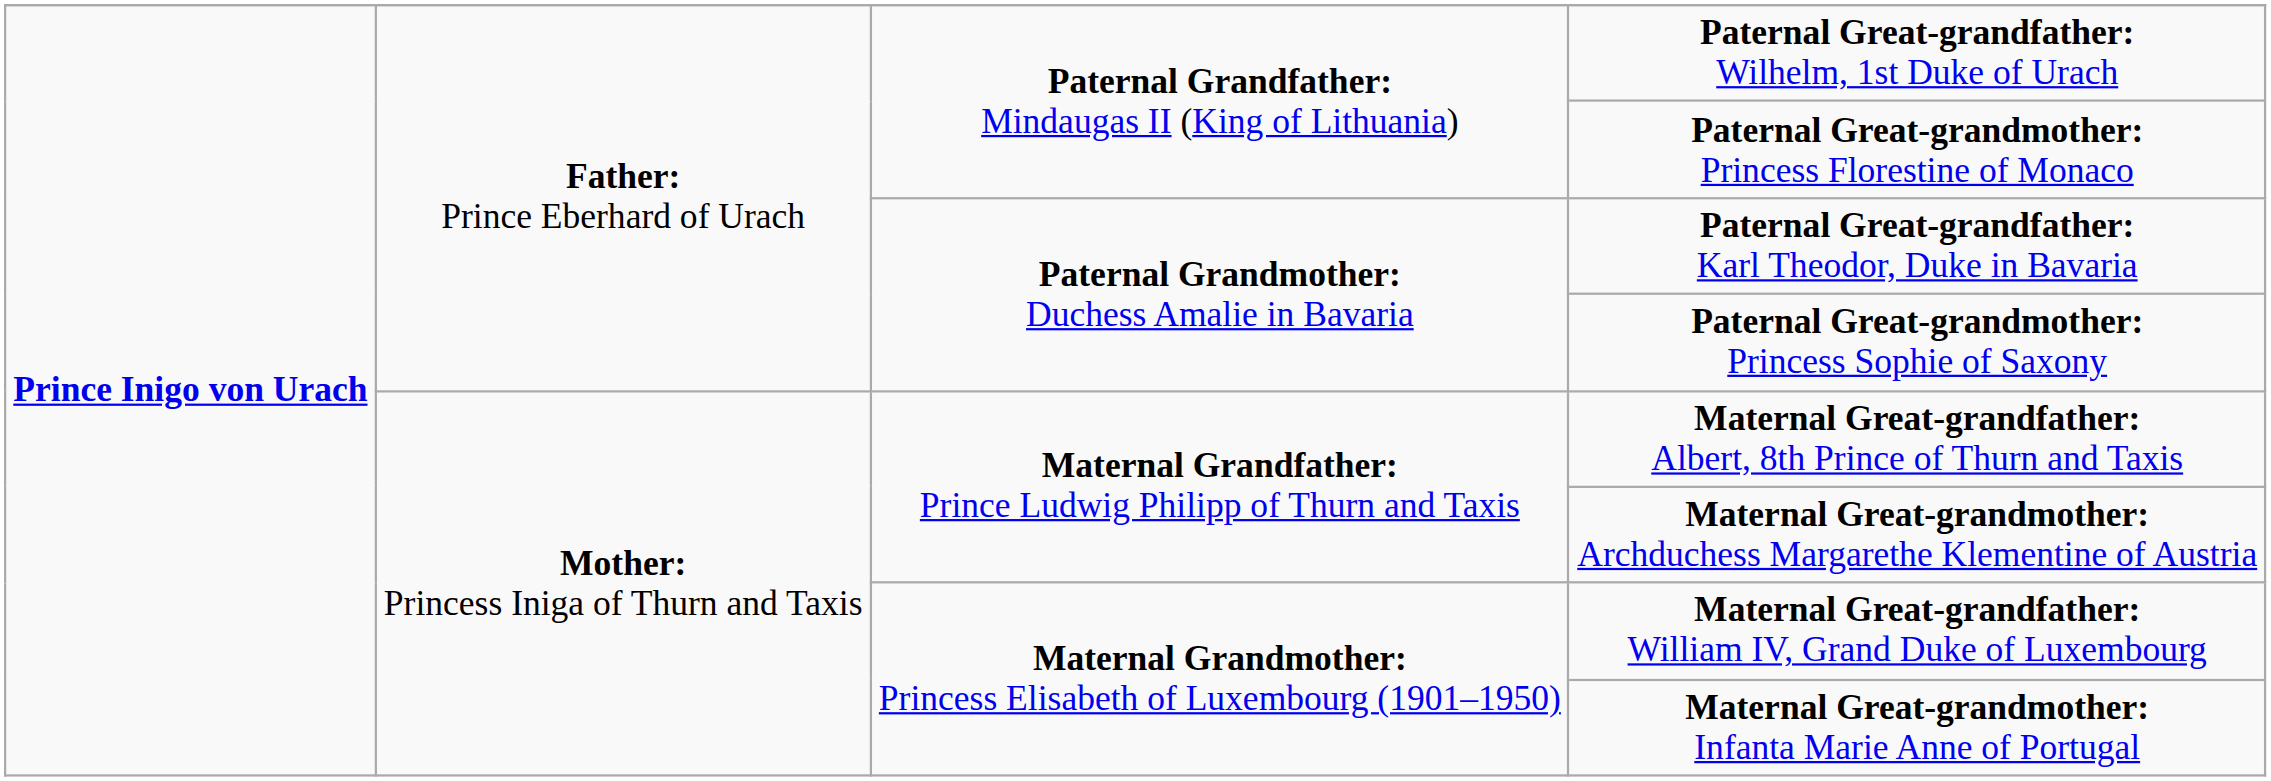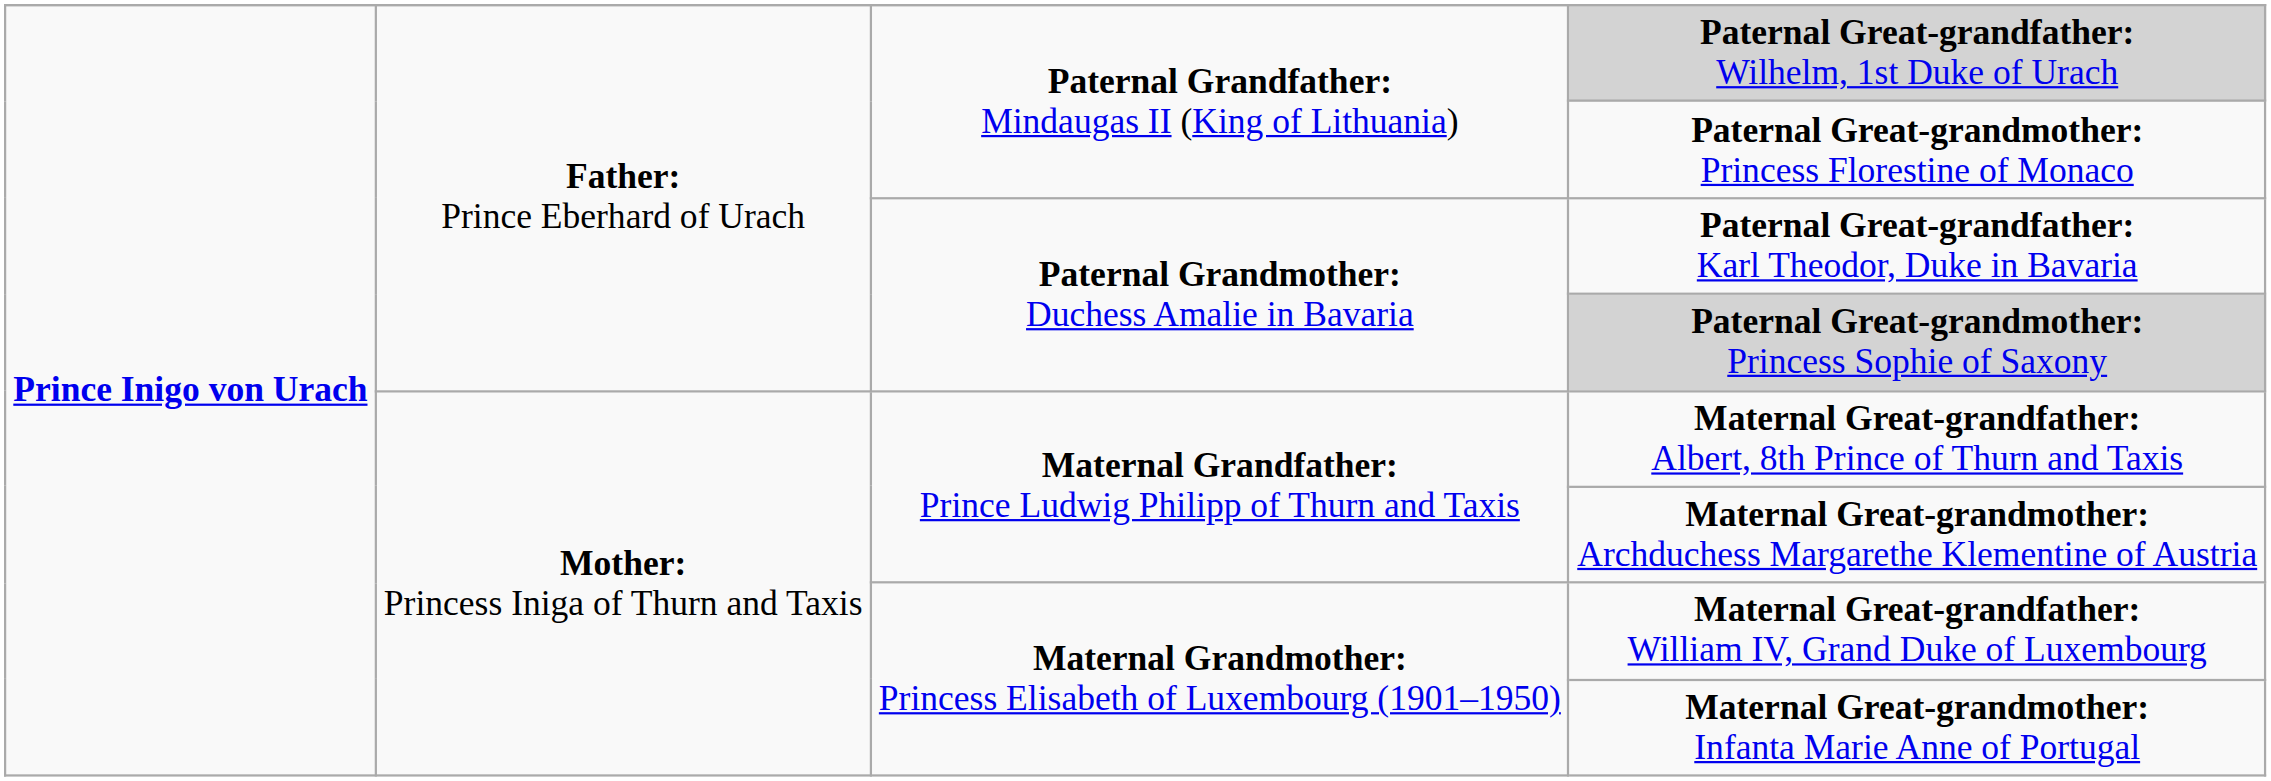(1917, 52) no background -> (1917, 52) lightgrey background
(1917, 341) no background -> (1917, 341) lightgrey background
